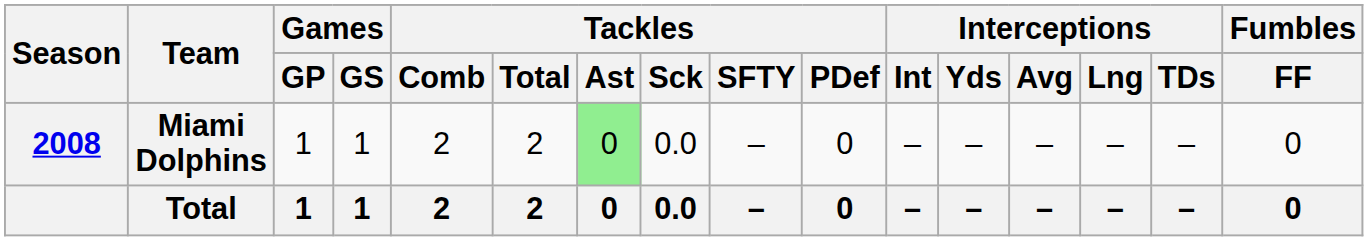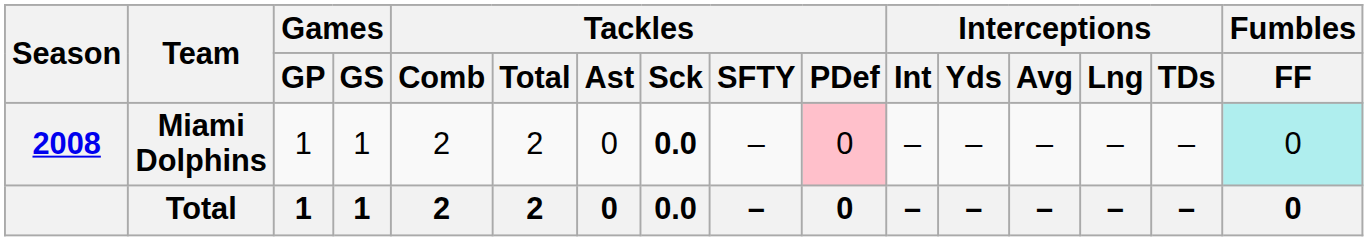(609, 143) lightgreen background -> (609, 143) no background
(676, 143) normal -> (676, 143) bold
(845, 143) no background -> (845, 143) pink background
(1293, 143) no background -> (1293, 143) paleturquoise background
